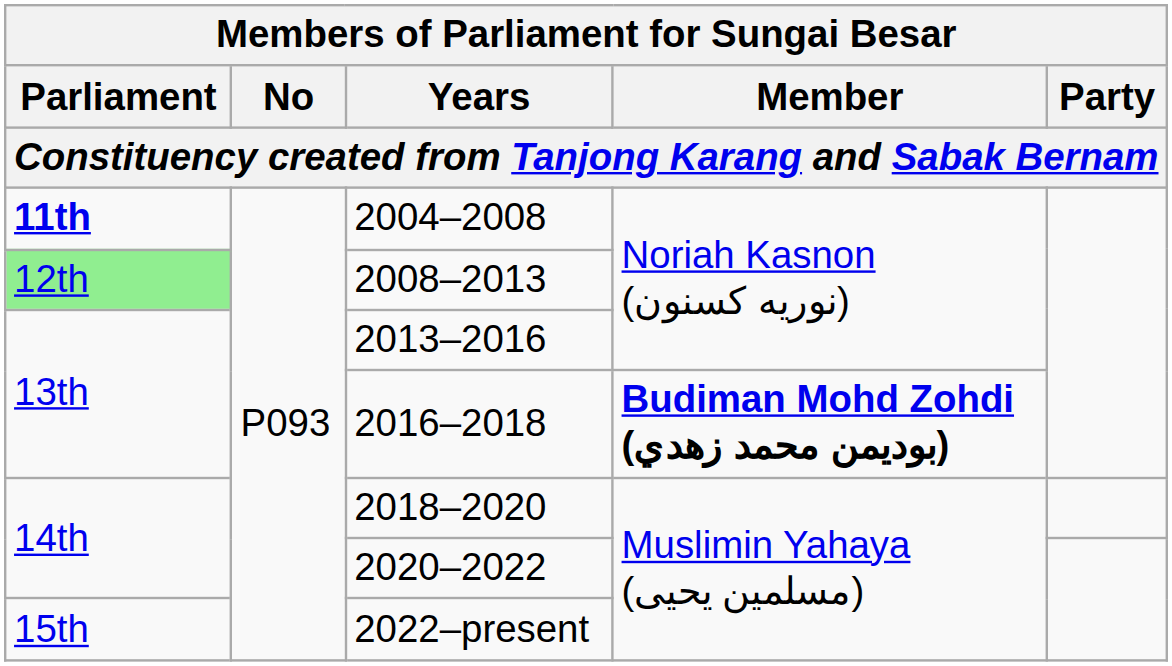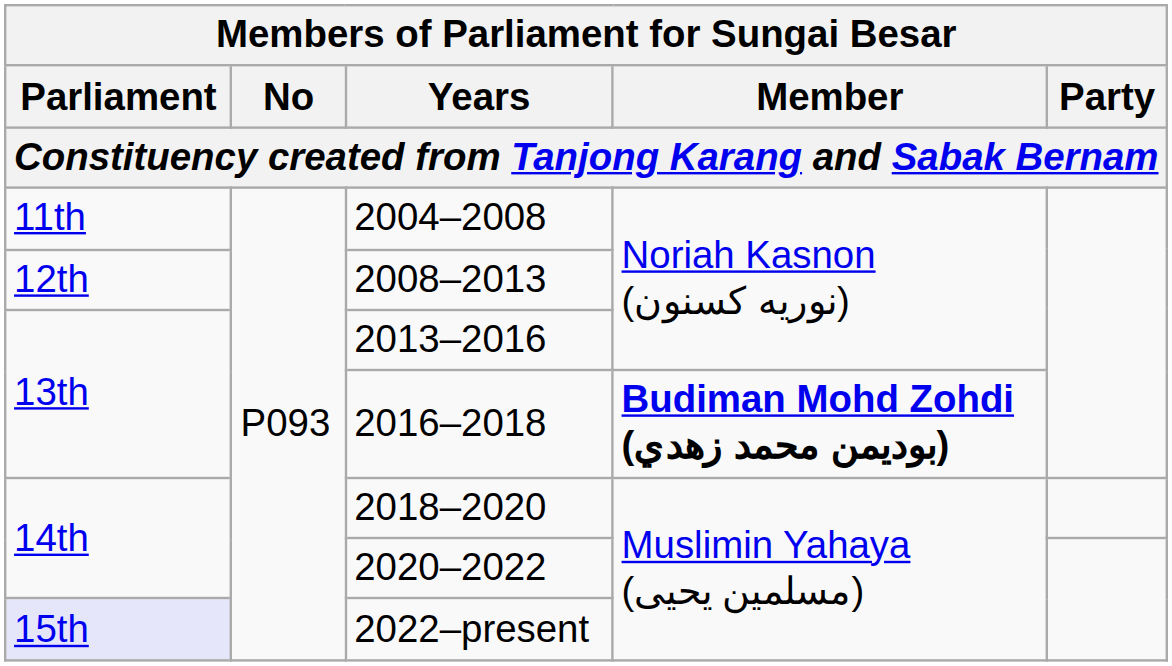(52, 217) bold -> (50, 217) normal
(51, 278) lightgreen background -> (51, 278) no background
(51, 628) no background -> (51, 628) lavender background
